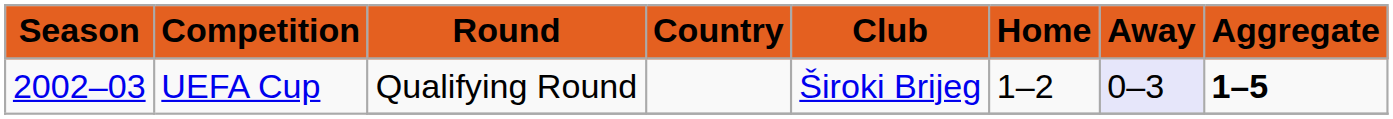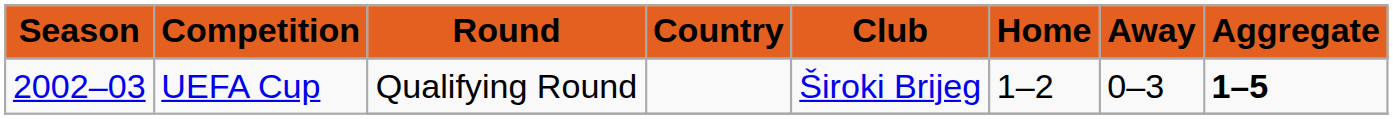(1136, 85) lavender background -> (1136, 85) no background
